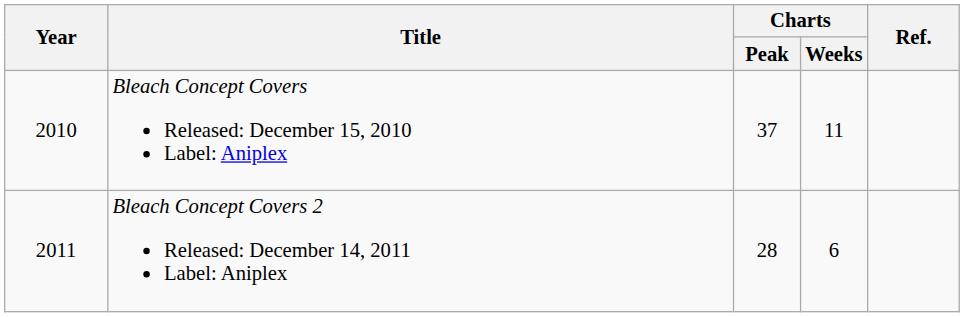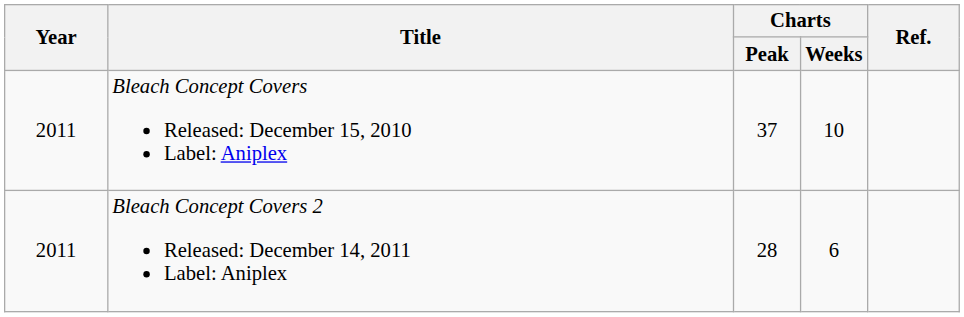(56, 130) 2010 -> (56, 130) 2011
(834, 130) 11 -> (834, 130) 10
